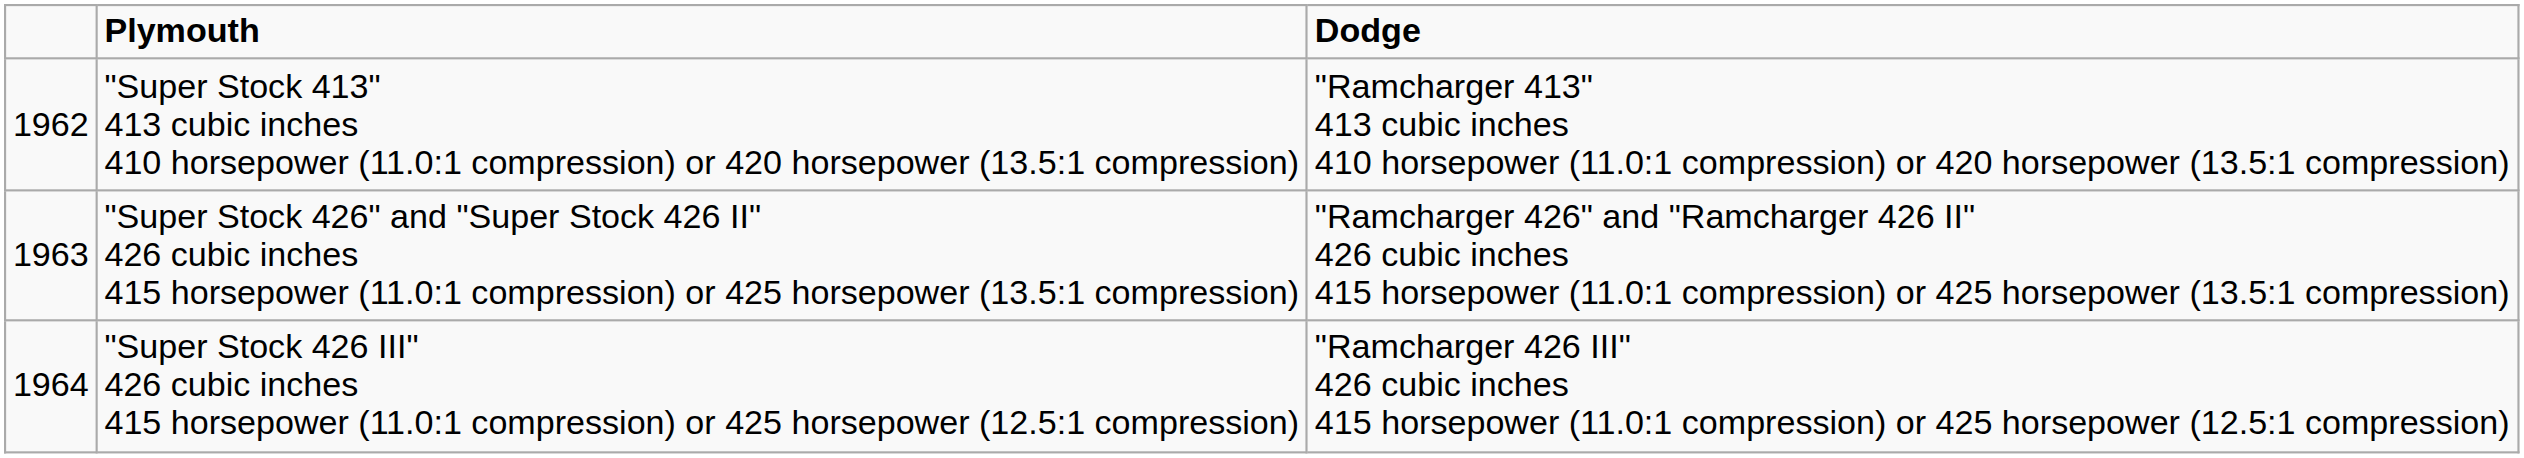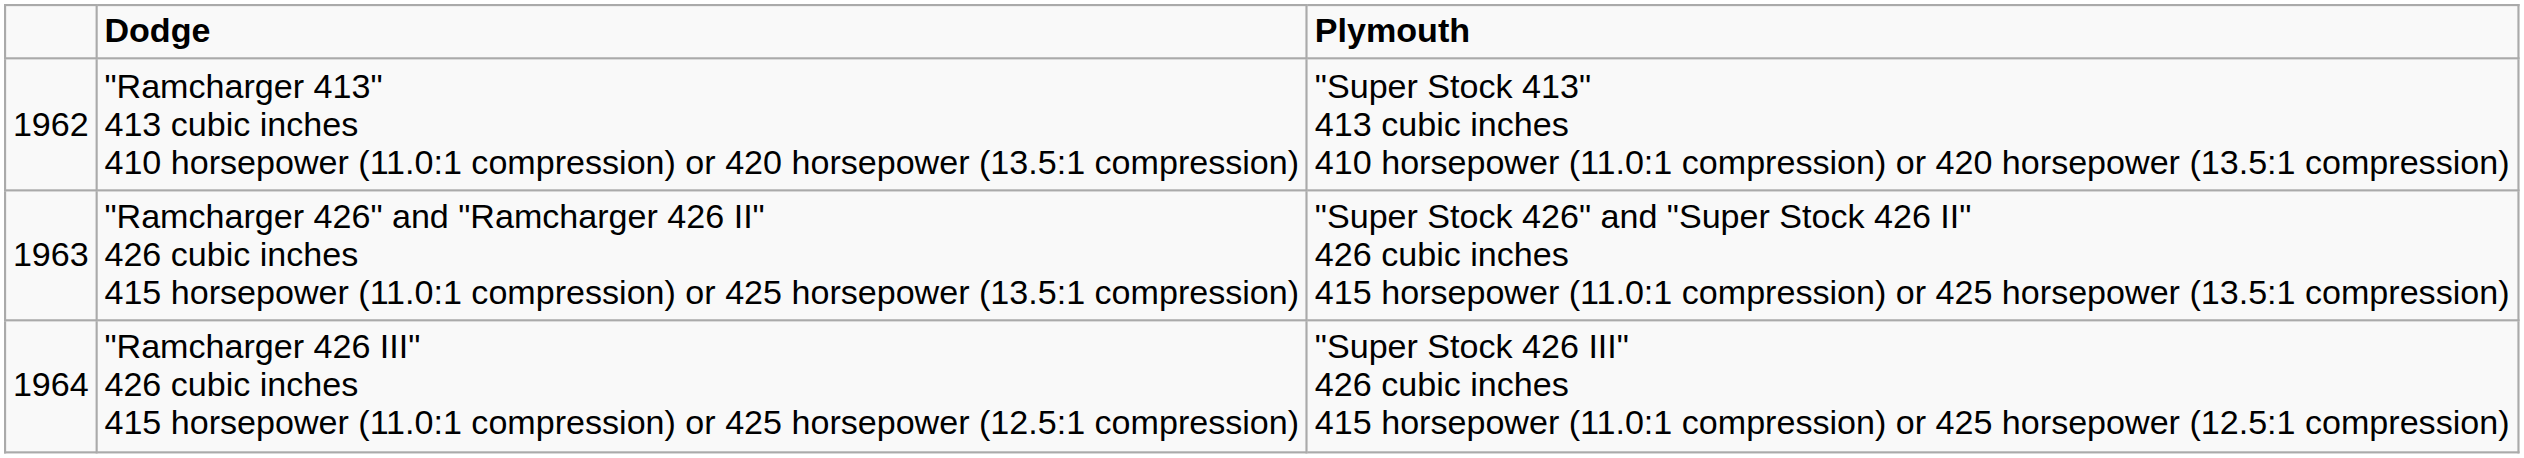columns swapped: (1368, 31) <-> (182, 31)
